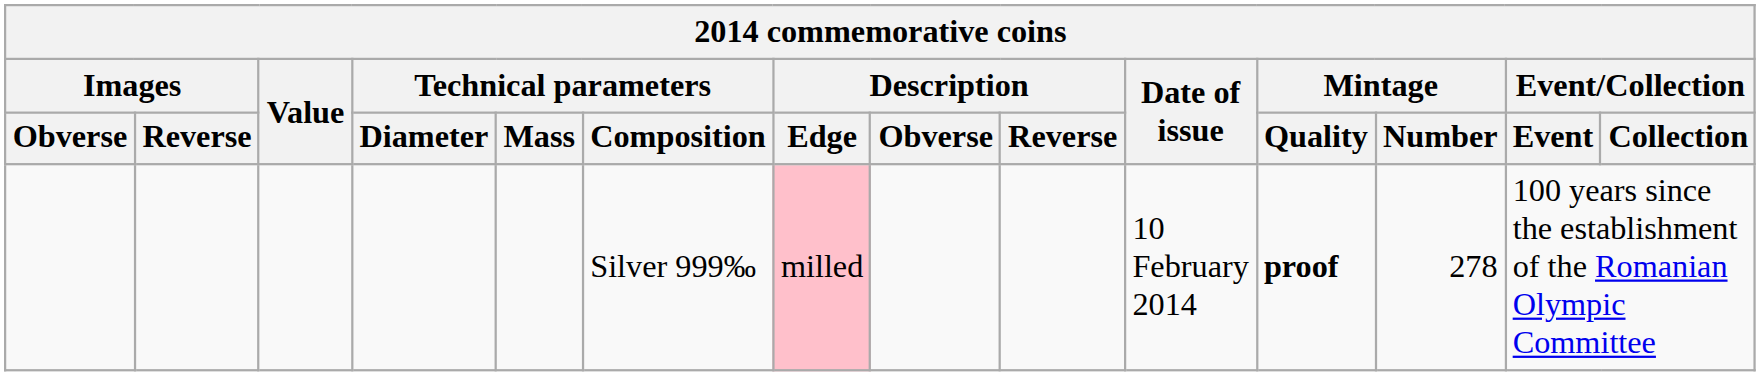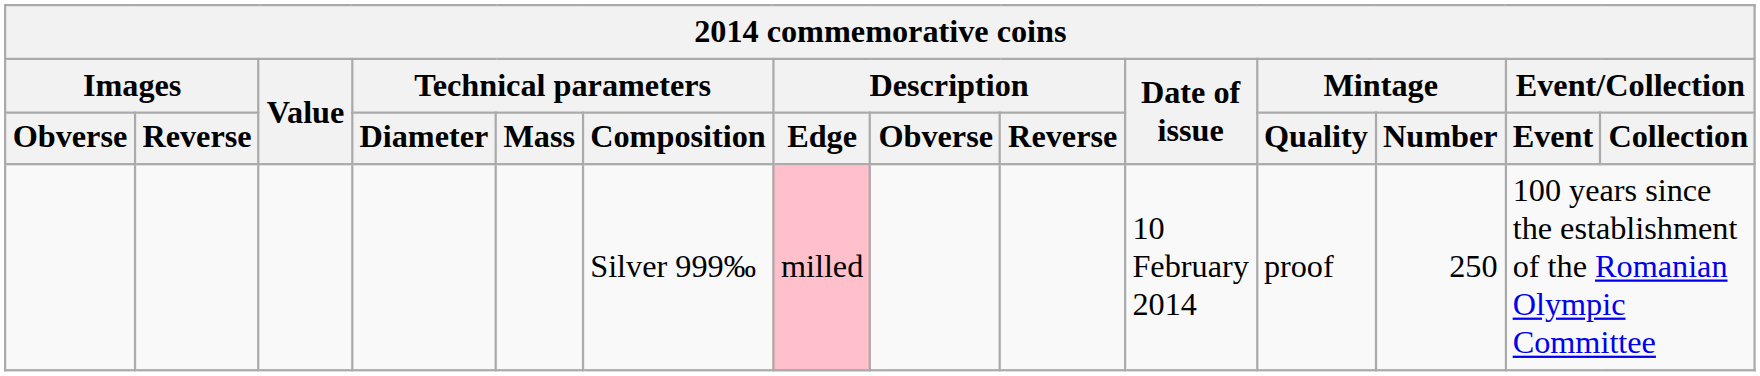(1301, 267) bold -> (1299, 267) normal
(1473, 267) 278 -> (1473, 267) 250
